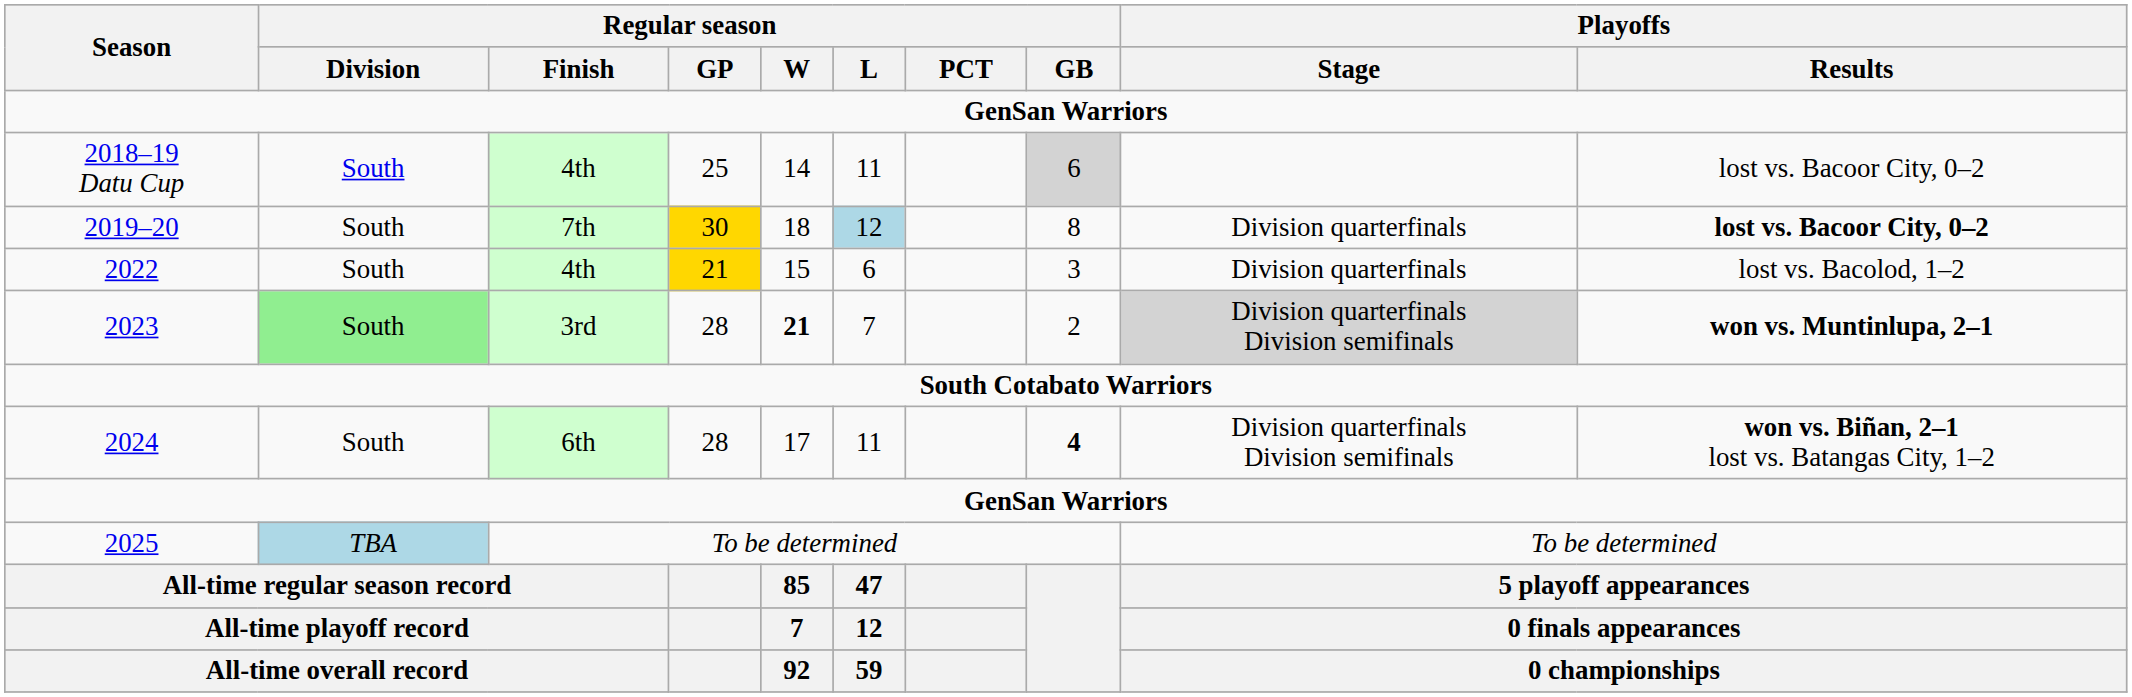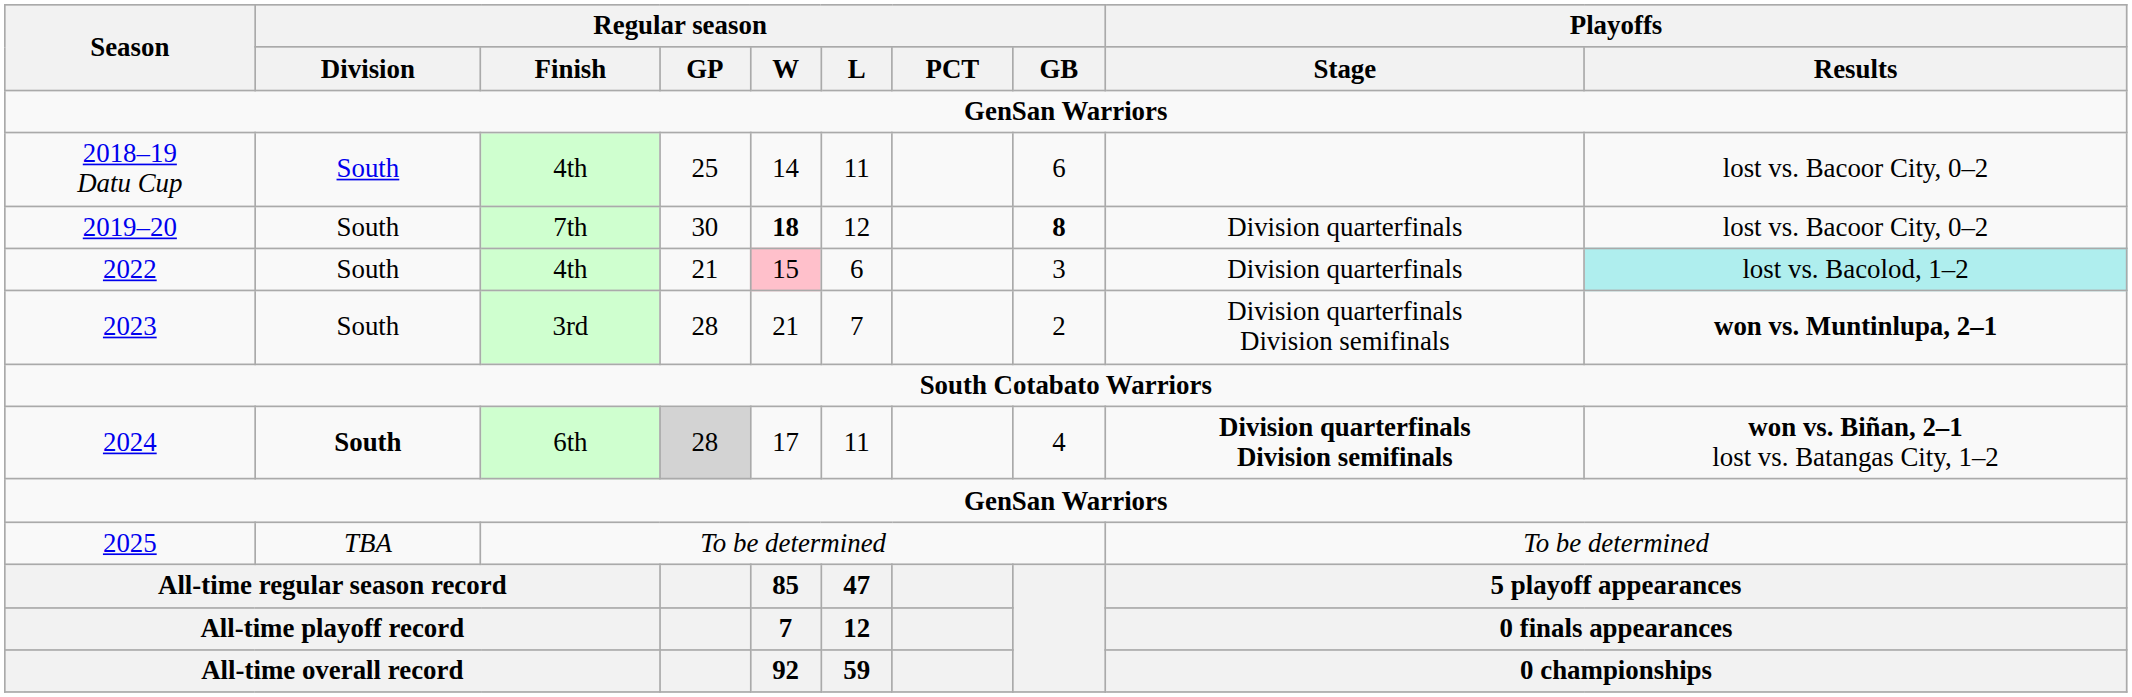(1074, 168) lightgrey background -> (1059, 168) no background
(715, 226) gold background -> (705, 226) no background
(797, 226) normal -> (786, 226) bold
(869, 226) lightblue background -> (857, 226) no background
(1074, 226) normal -> (1059, 226) bold
(1852, 226) bold -> (1856, 226) normal
(715, 269) gold background -> (705, 269) no background
(797, 269) no background -> (786, 269) pink background
(1852, 269) no background -> (1856, 269) paleturquoise background
(373, 326) lightgreen background -> (368, 326) no background
(797, 326) bold -> (786, 326) normal
(1349, 326) lightgrey background -> (1345, 326) no background
(373, 442) normal -> (368, 442) bold
(715, 442) no background -> (705, 442) lightgrey background
(1074, 442) bold -> (1059, 442) normal
(1349, 442) normal -> (1345, 442) bold
(373, 542) lightblue background -> (368, 542) no background
